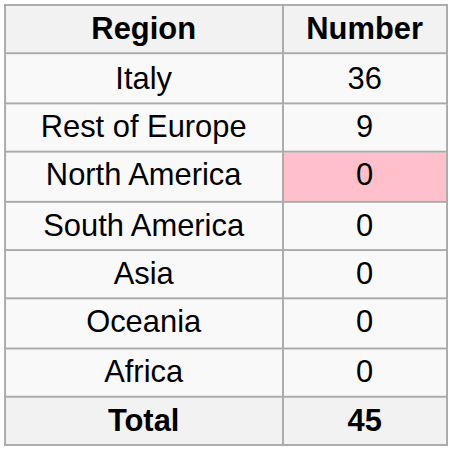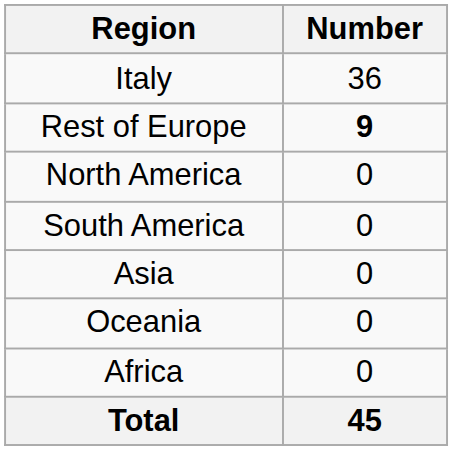(365, 126) normal -> (365, 126) bold
(365, 175) pink background -> (365, 175) no background
